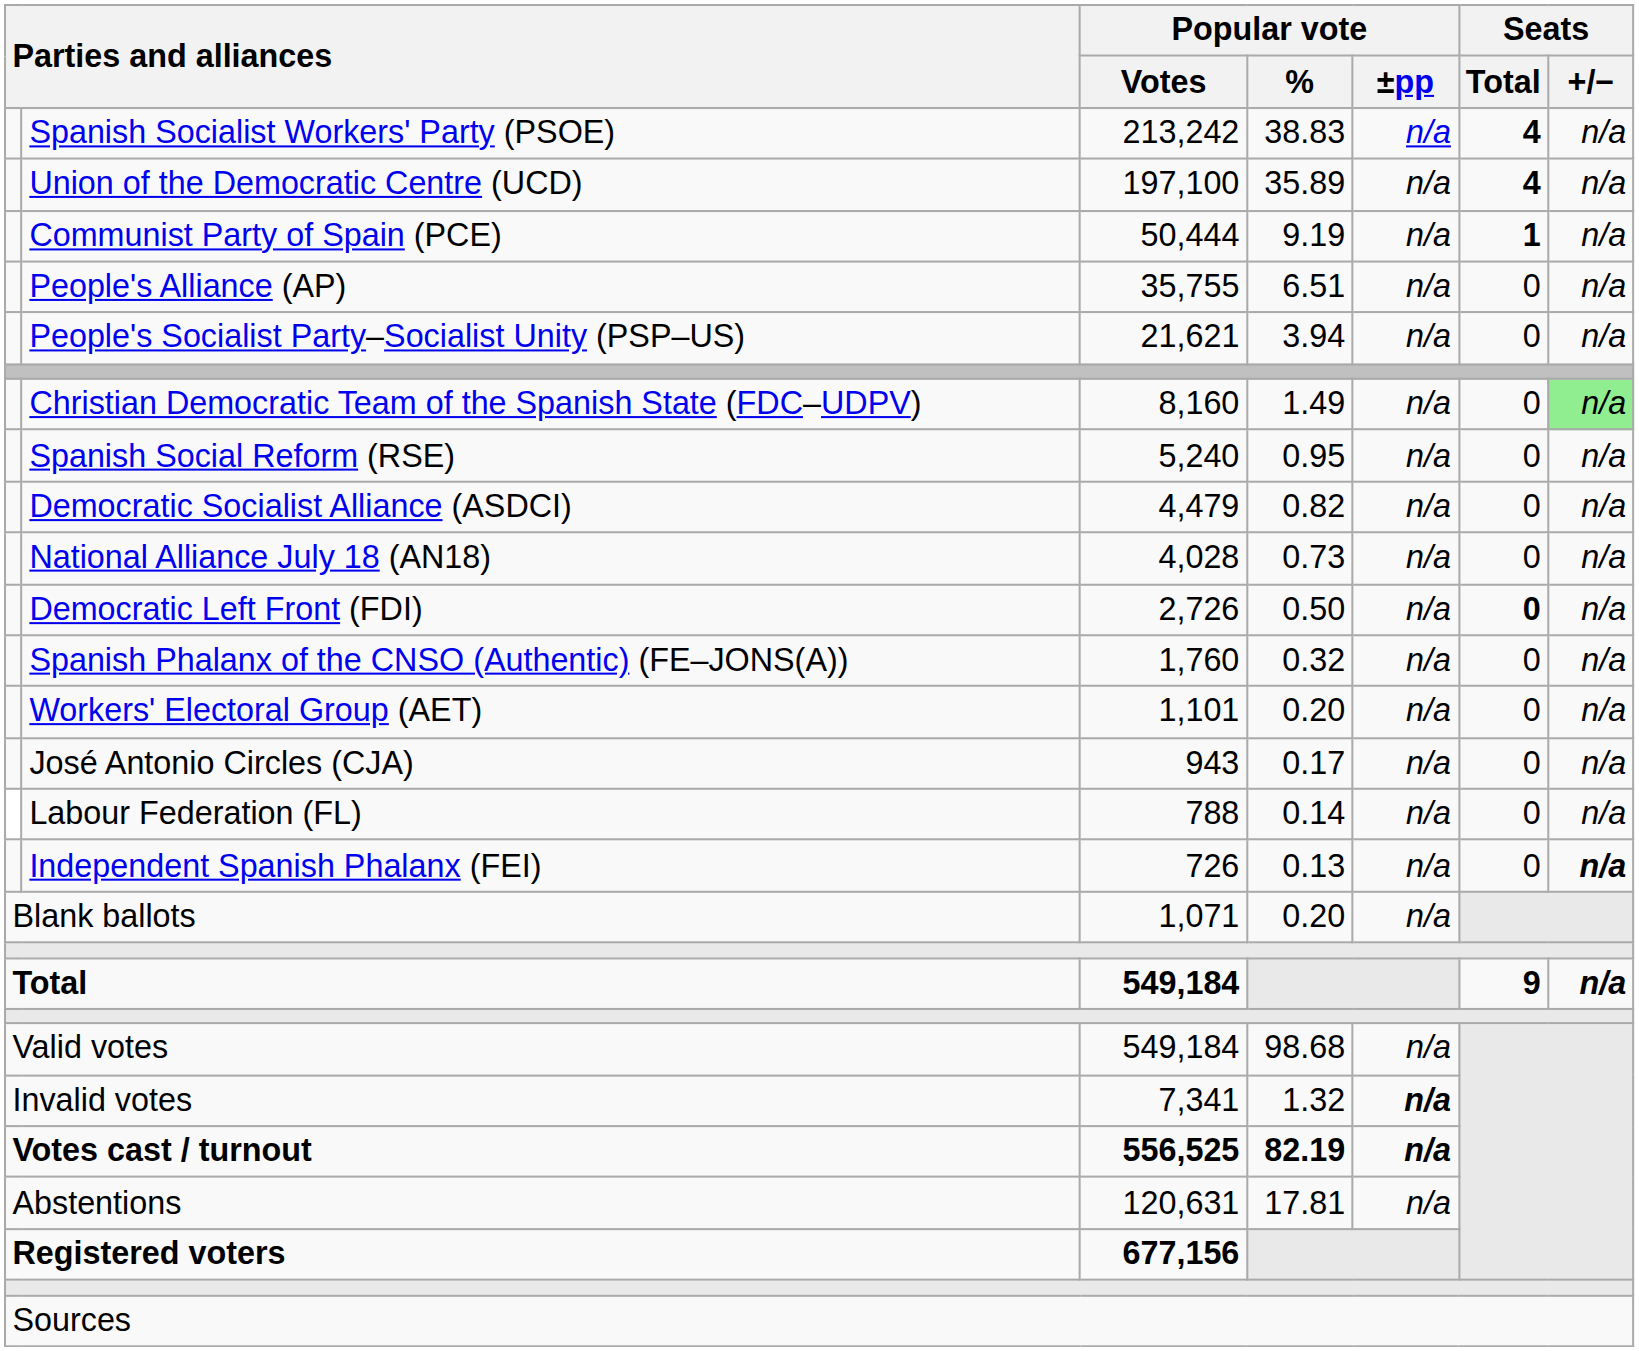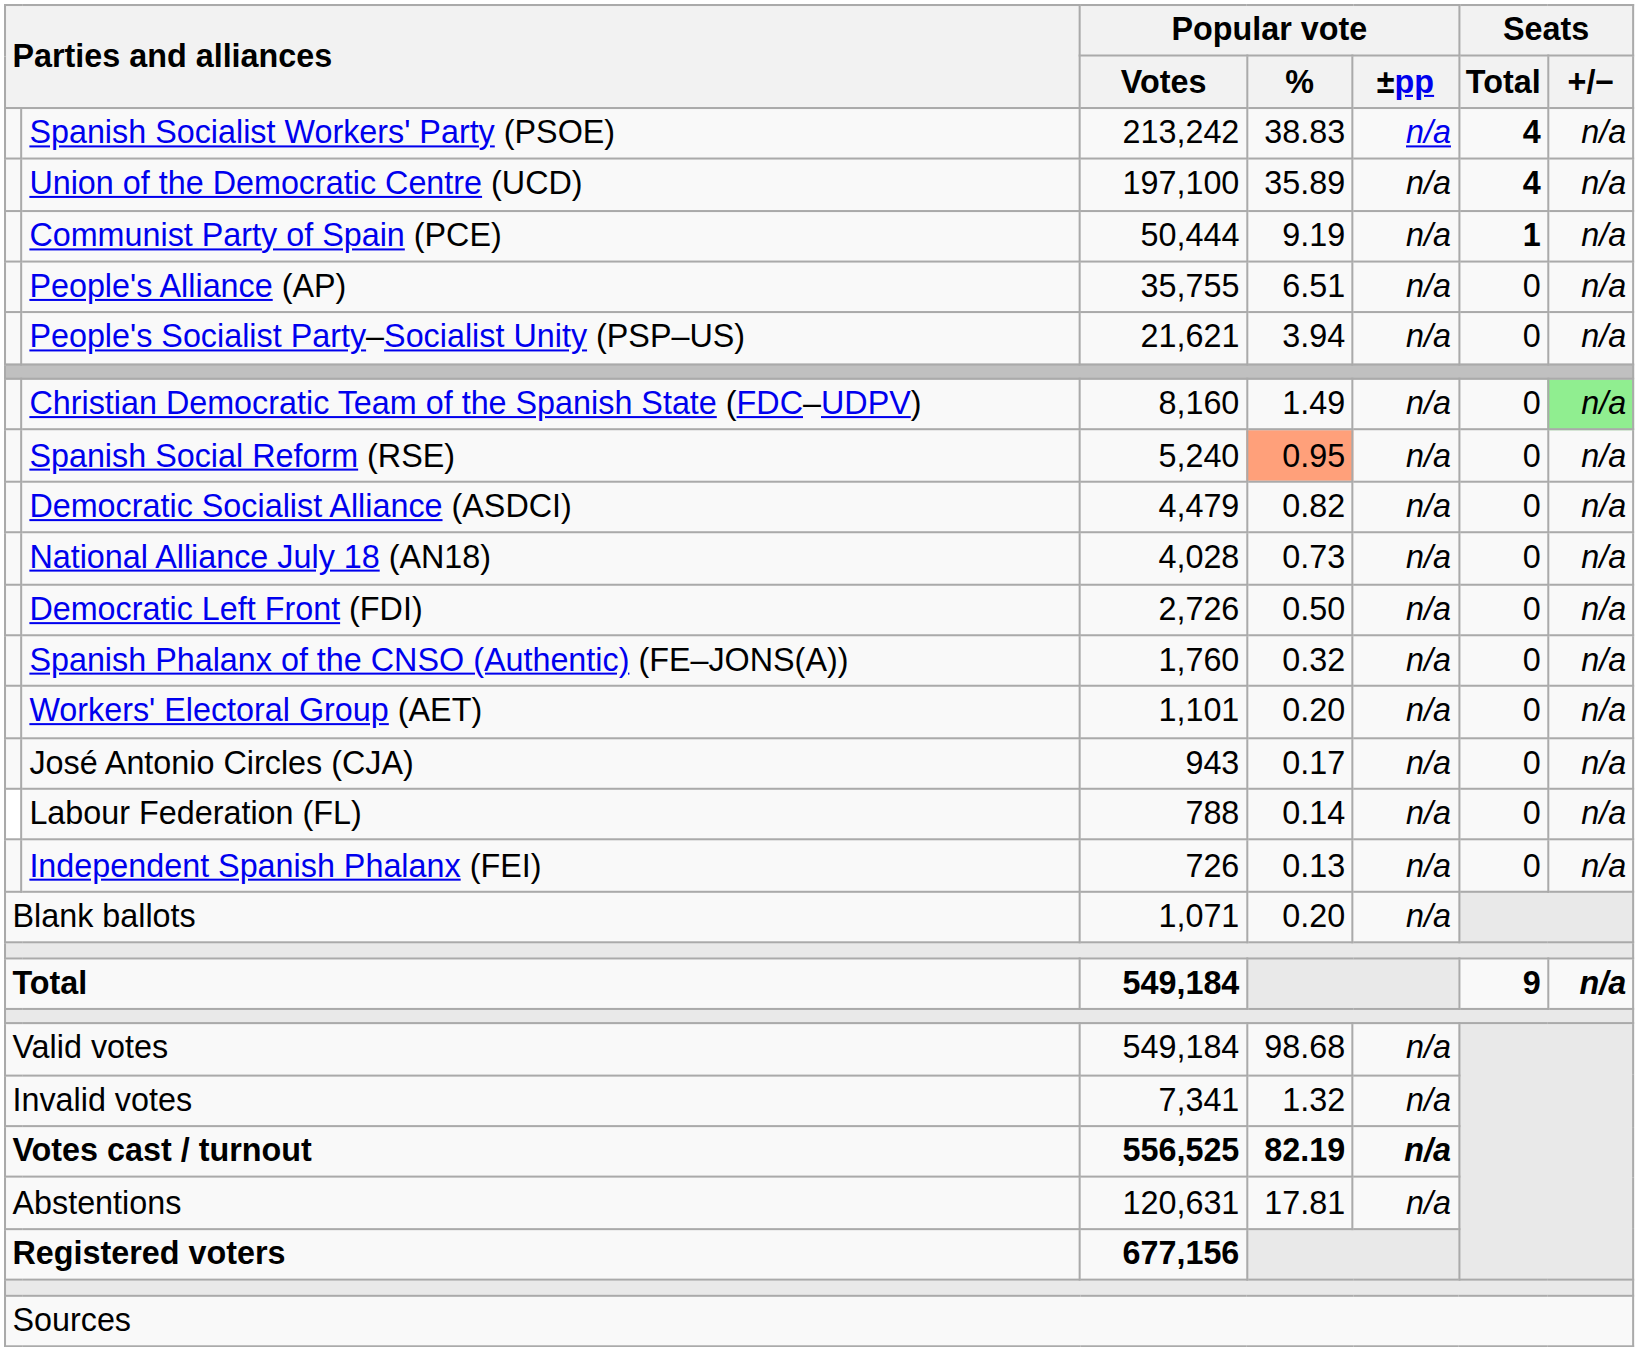(1314, 455) no background -> (1314, 455) lightsalmon background
(1532, 608) bold -> (1532, 608) normal
(1603, 865) bold -> (1604, 865) normal
(1428, 1099) bold -> (1428, 1099) normal
